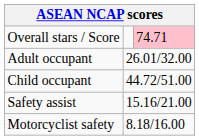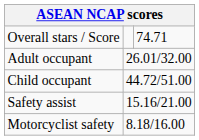(152, 37) pink background -> (152, 37) no background
